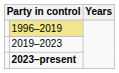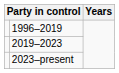(37, 28) khaki background -> (37, 28) no background
(44, 60) bold -> (43, 60) normal
